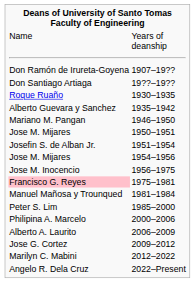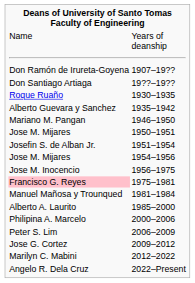(33, 207) Peter S. Lim -> (43, 207) Alberto A. Laurito
(43, 231) Alberto A. Laurito -> (33, 231) Peter S. Lim
